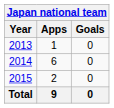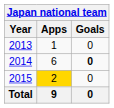(90, 62) normal -> (90, 62) bold
(54, 78) no background -> (54, 78) gold background
